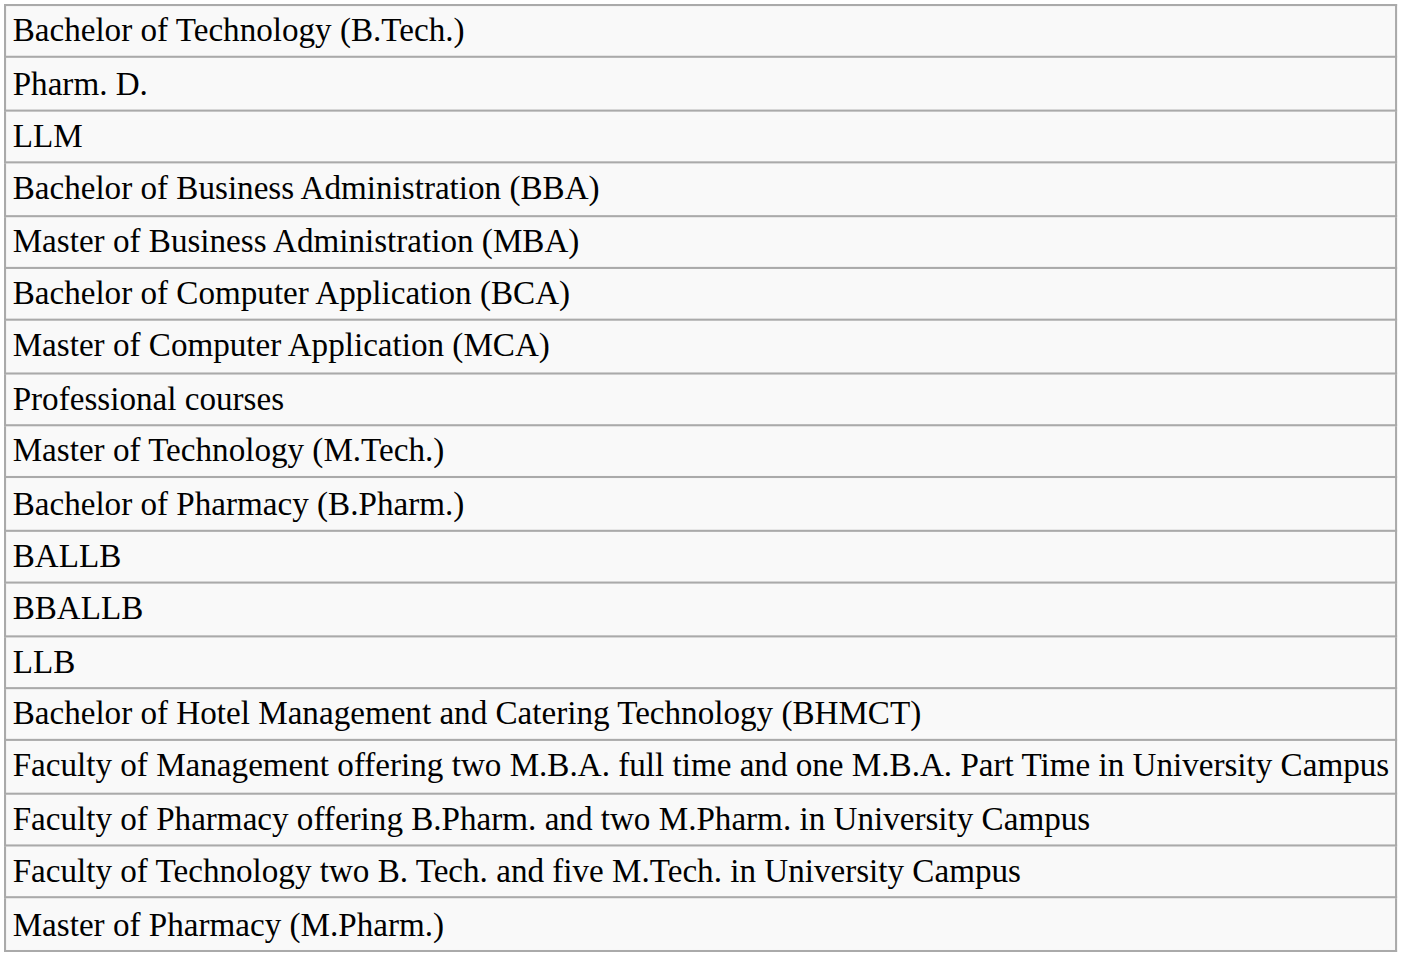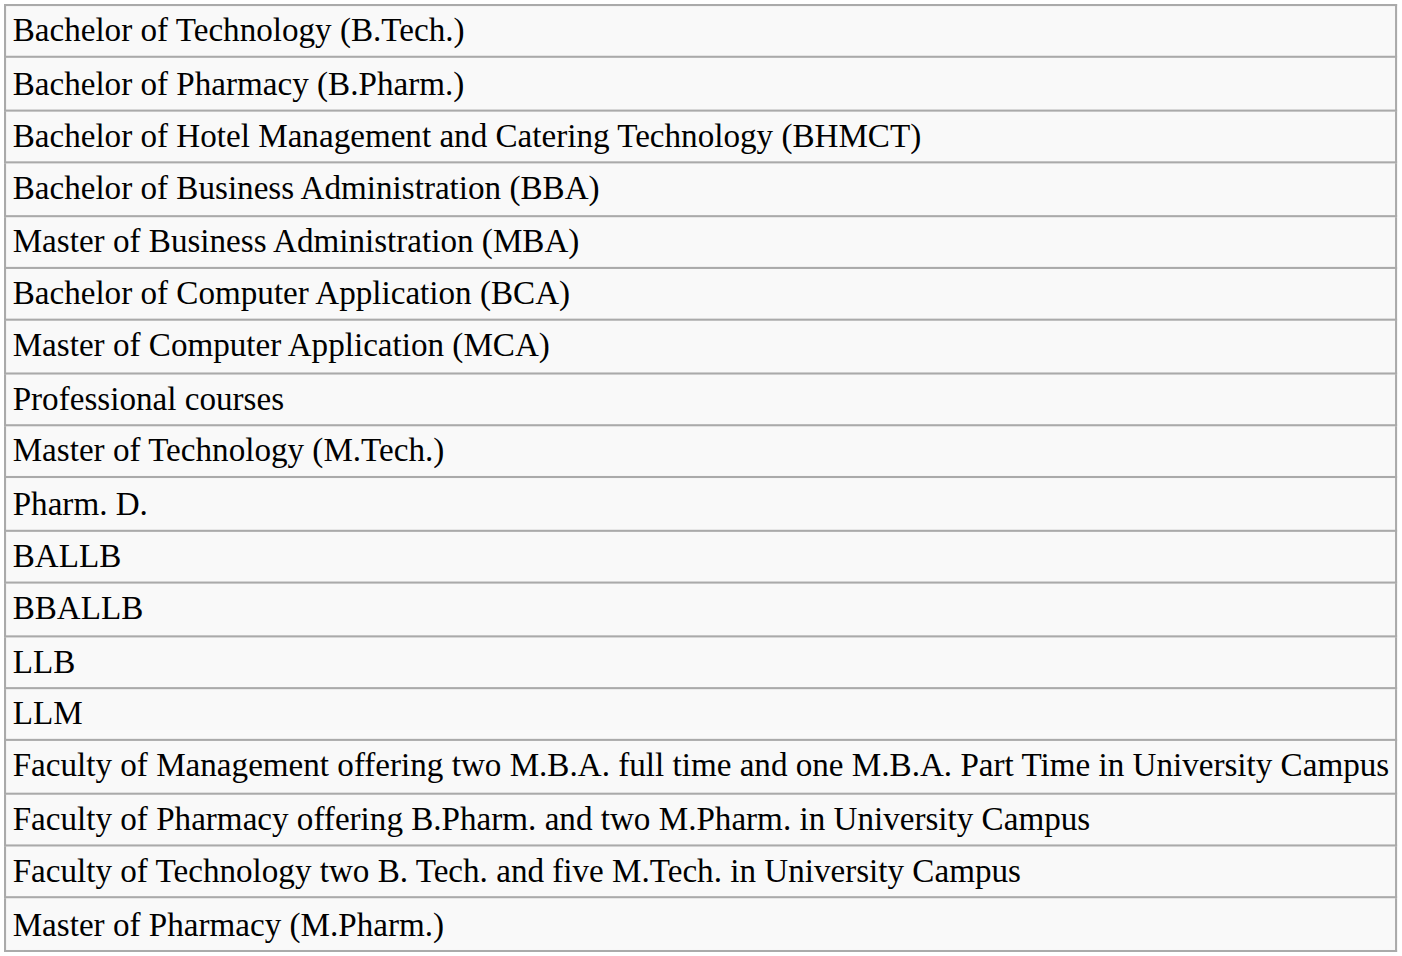(80, 83) Pharm. D. -> (238, 83) Bachelor of Pharmacy (B.Pharm.)
(48, 135) LLM -> (467, 135) Bachelor of Hotel Management and Catering Technology (BHMCT)
(238, 503) Bachelor of Pharmacy (B.Pharm.) -> (80, 503) Pharm. D.
(467, 713) Bachelor of Hotel Management and Catering Technology (BHMCT) -> (48, 713) LLM
